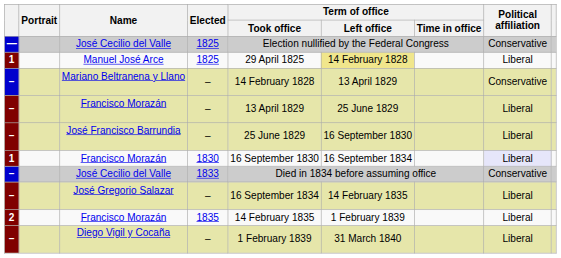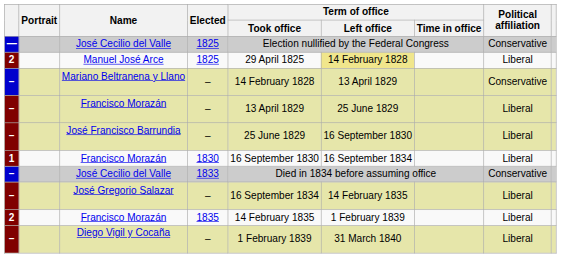(12, 60) 1 -> (12, 60) 2
(518, 158) lavender background -> (518, 158) no background
